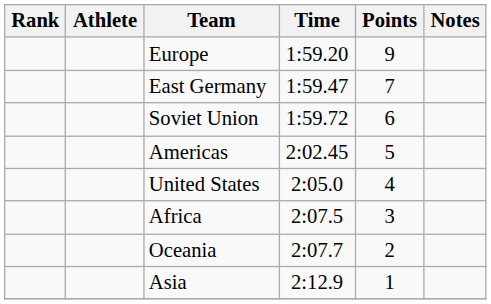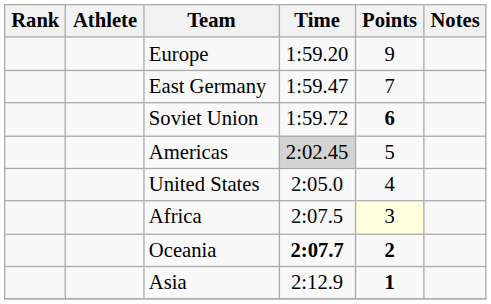(390, 119) normal -> (390, 119) bold
(317, 151) no background -> (317, 151) lightgrey background
(390, 217) no background -> (390, 217) lightyellow background
(317, 250) normal -> (317, 250) bold
(390, 250) normal -> (390, 250) bold
(390, 282) normal -> (390, 282) bold
